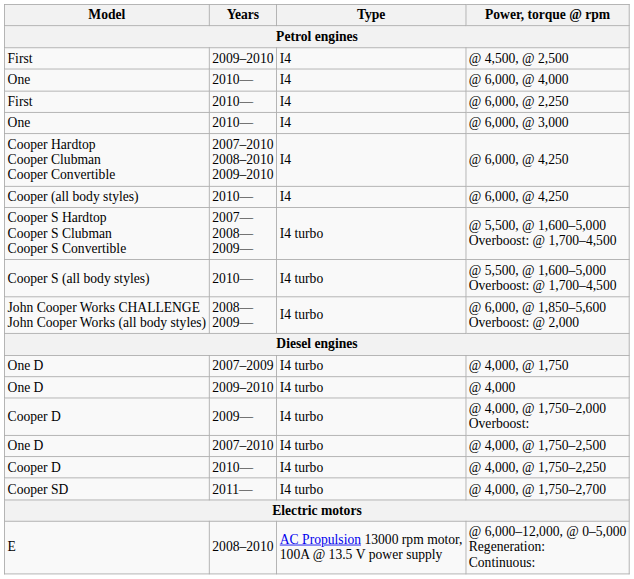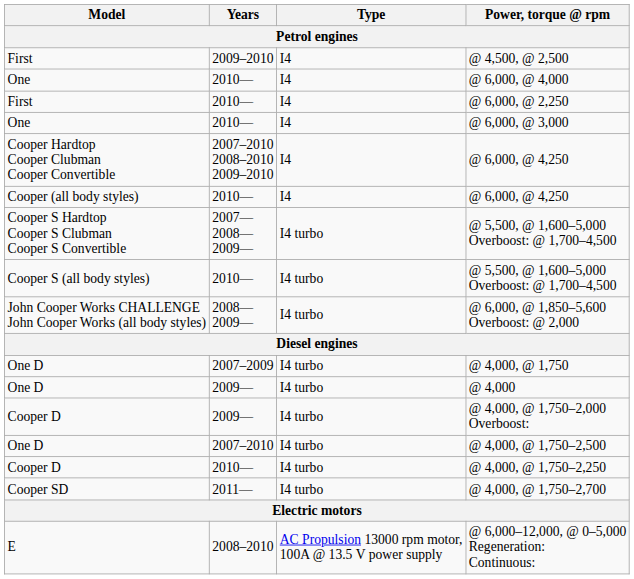(243, 387) 2009–2010 -> (233, 387) 2009—
